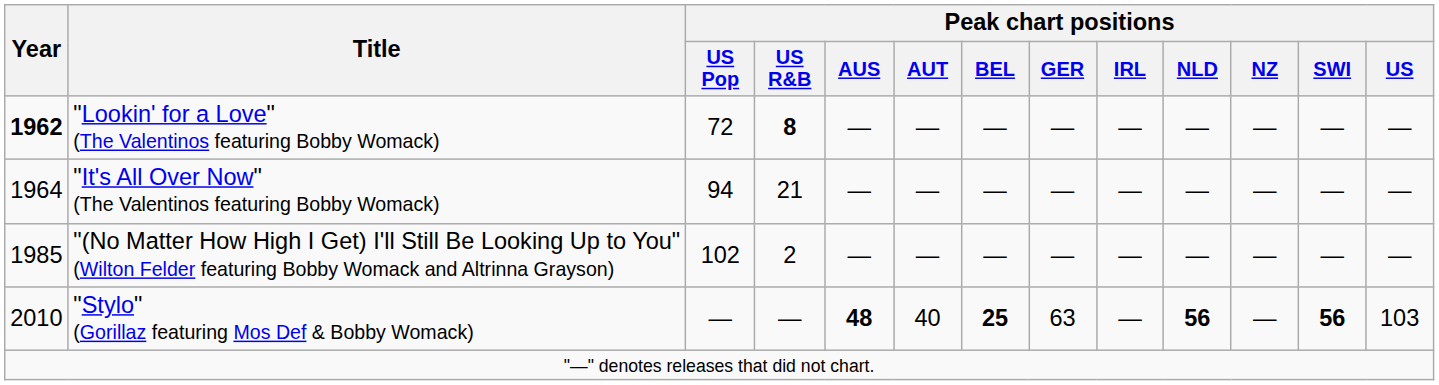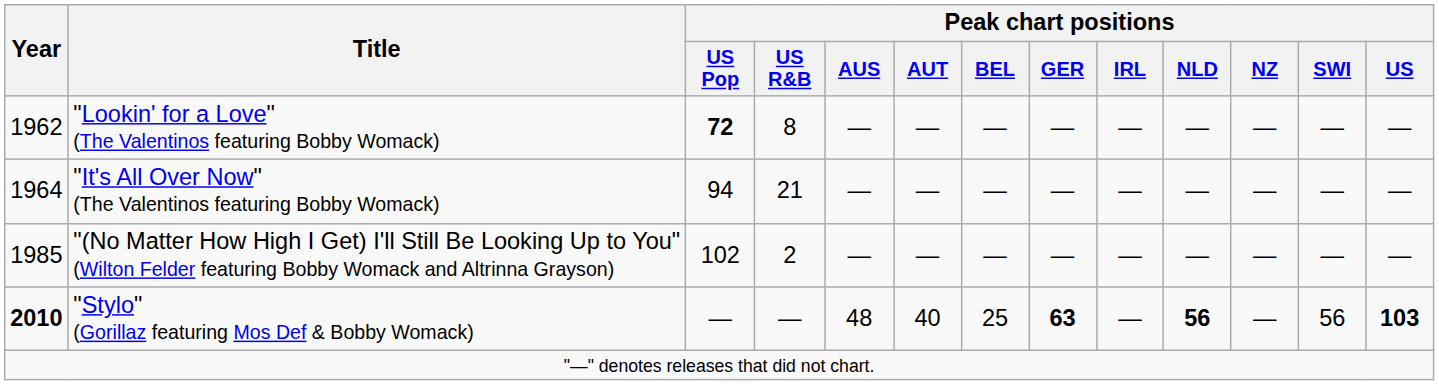(36, 127) bold -> (36, 127) normal
(720, 127) normal -> (720, 127) bold
(790, 127) bold -> (790, 127) normal
(36, 318) normal -> (36, 318) bold
(859, 318) bold -> (859, 318) normal
(995, 318) bold -> (995, 318) normal
(1062, 318) normal -> (1062, 318) bold
(1332, 318) bold -> (1332, 318) normal
(1400, 318) normal -> (1400, 318) bold
